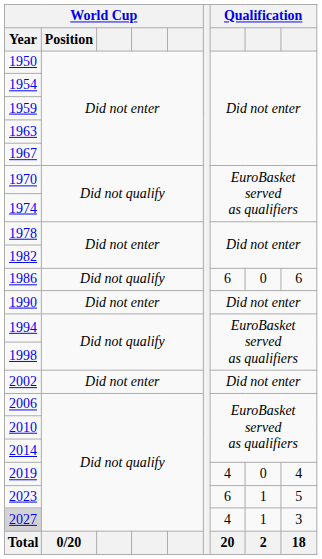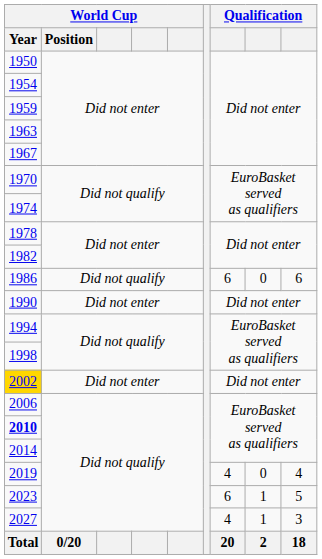(23, 381) no background -> (23, 381) gold background
(23, 427) normal -> (23, 427) bold
(23, 520) lightgrey background -> (23, 520) no background
